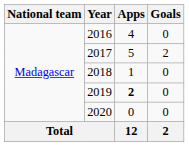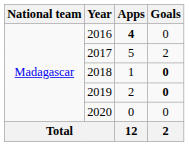(131, 33) normal -> (131, 33) bold
(166, 72) normal -> (166, 72) bold
(131, 92) bold -> (131, 92) normal
(166, 92) normal -> (166, 92) bold
